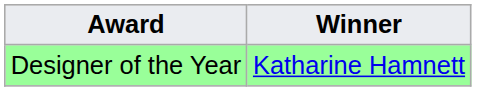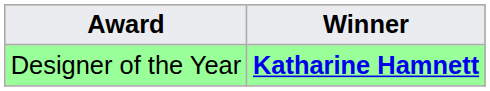(359, 65) normal -> (366, 65) bold
